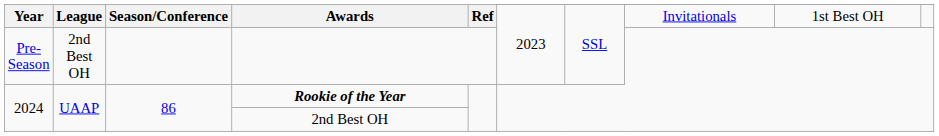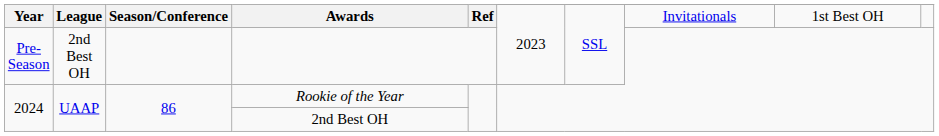(350, 95) bold -> (350, 95) normal
